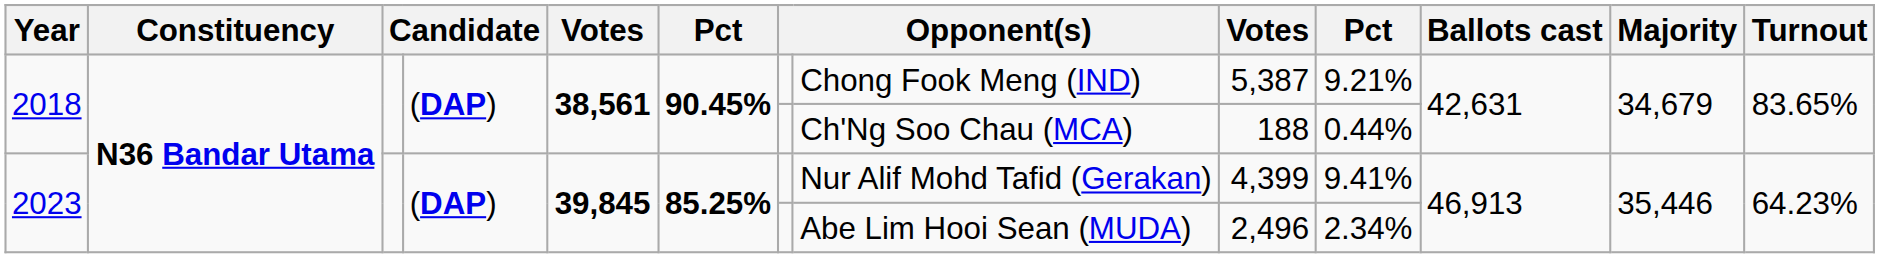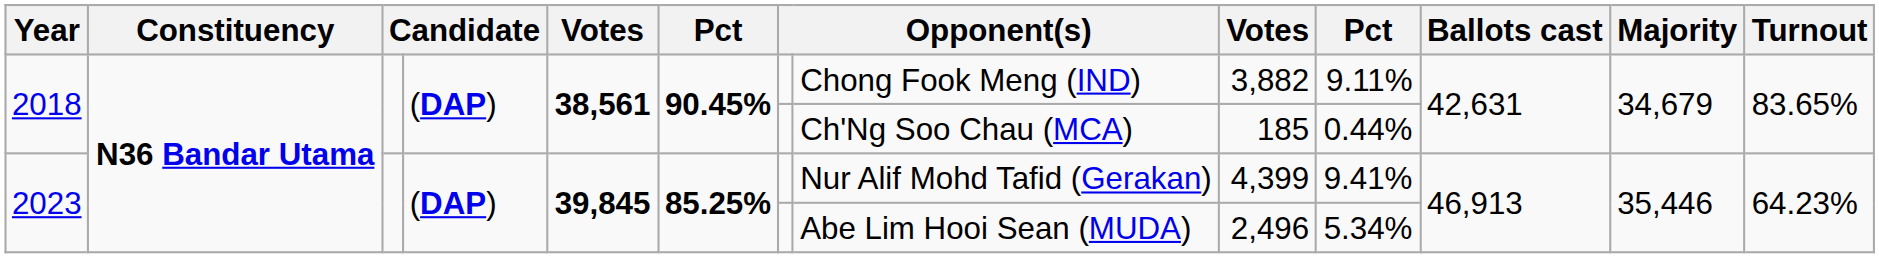(1270, 79) 5,387 -> (1270, 79) 3,882
(1368, 79) 9.21% -> (1369, 79) 9.11%
(1283, 129) 188 -> (1283, 129) 185
(1368, 228) 2.34% -> (1368, 228) 5.34%
